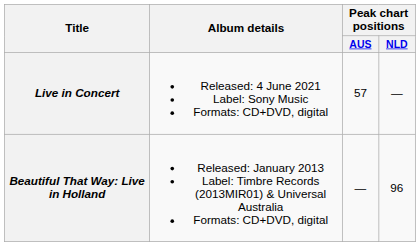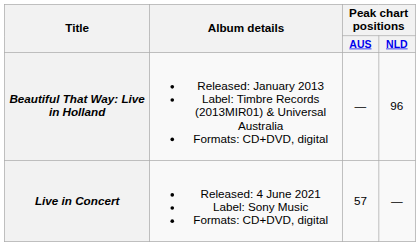rows swapped: (77, 187) <-> (77, 93)
